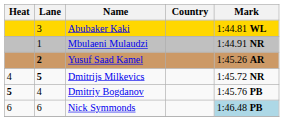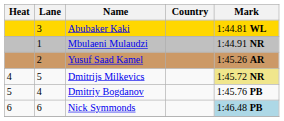(39, 60) bold -> (39, 60) normal
(39, 76) bold -> (39, 76) normal
(240, 76) no background -> (240, 76) khaki background
(9, 92) bold -> (9, 92) normal
